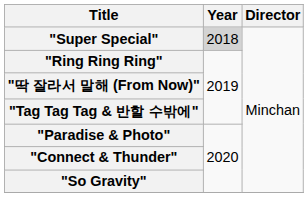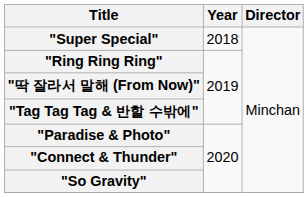(222, 38) lightgrey background -> (222, 38) no background
